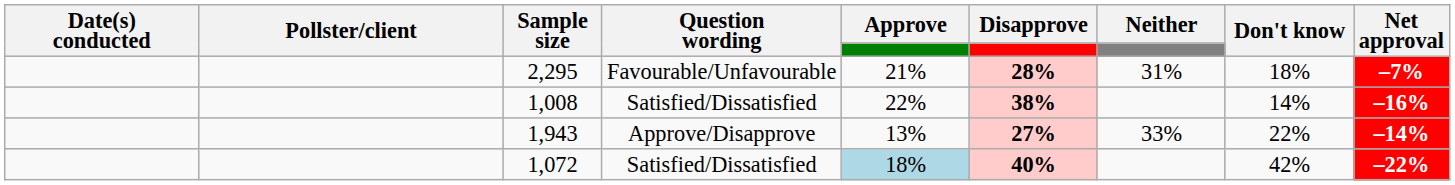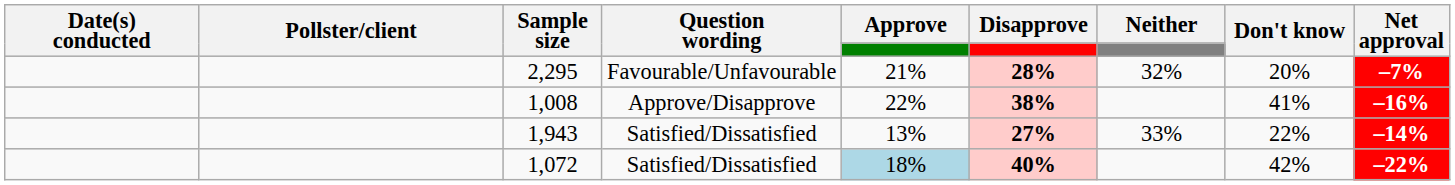(1162, 71) 31% -> (1162, 71) 32%
(1290, 71) 18% -> (1290, 71) 20%
(722, 102) Satisfied/Dissatisfied -> (722, 102) Approve/Disapprove
(1290, 102) 14% -> (1290, 102) 41%
(722, 133) Approve/Disapprove -> (722, 133) Satisfied/Dissatisfied
